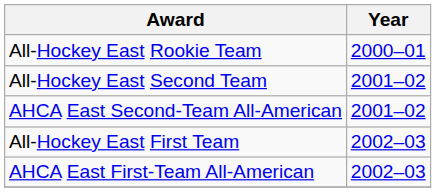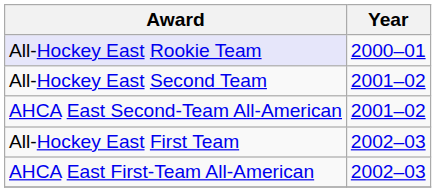(135, 50) no background -> (135, 50) lavender background
